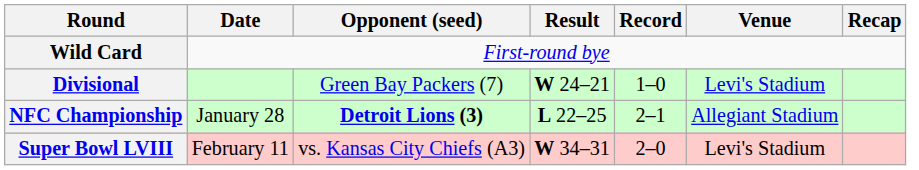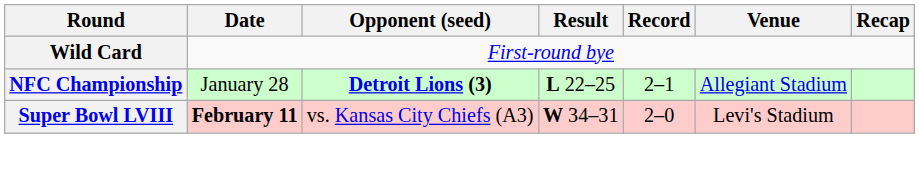- row: (96, 84)
(240, 148) normal -> (245, 116) bold
